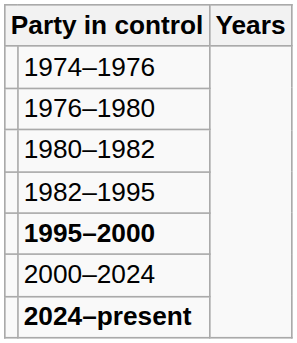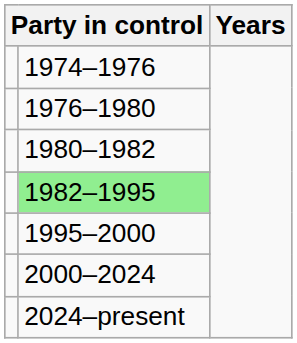(89, 191) no background -> (90, 191) lightgreen background
(89, 233) bold -> (90, 233) normal
(108, 316) bold -> (104, 316) normal
